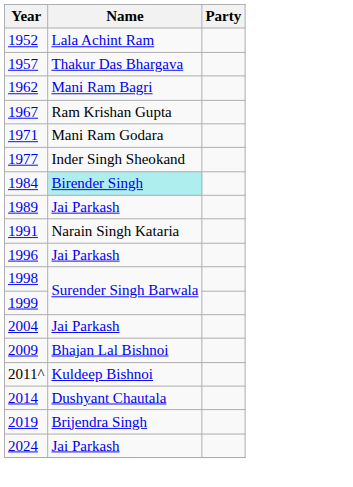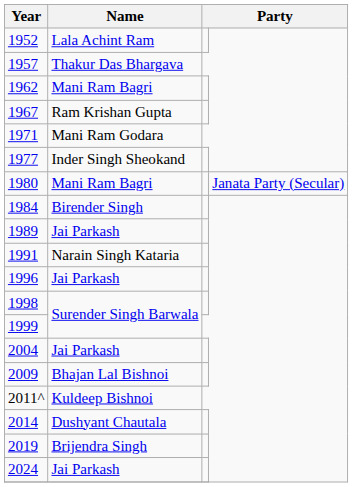+ row: (23, 183)
(97, 183) paleturquoise background -> (97, 207) no background
